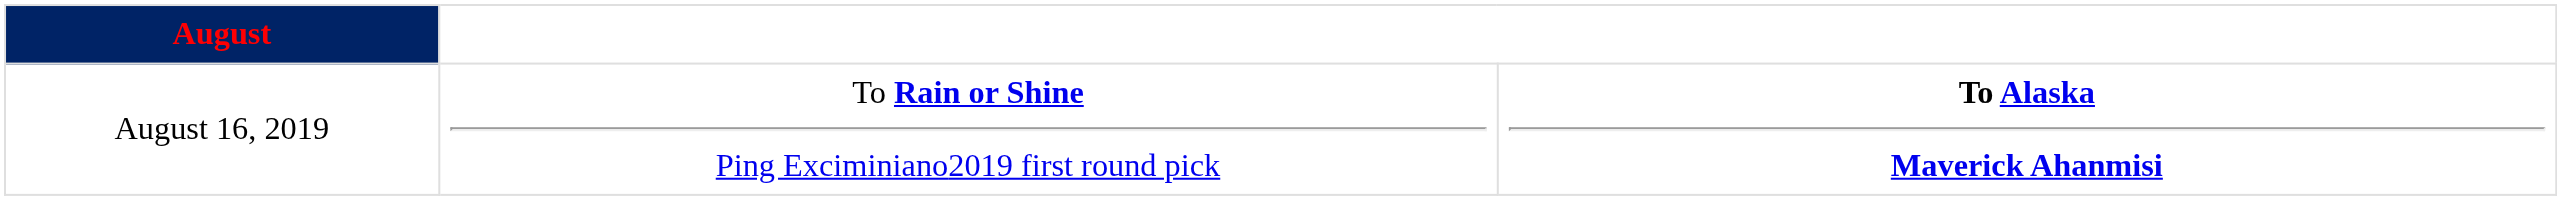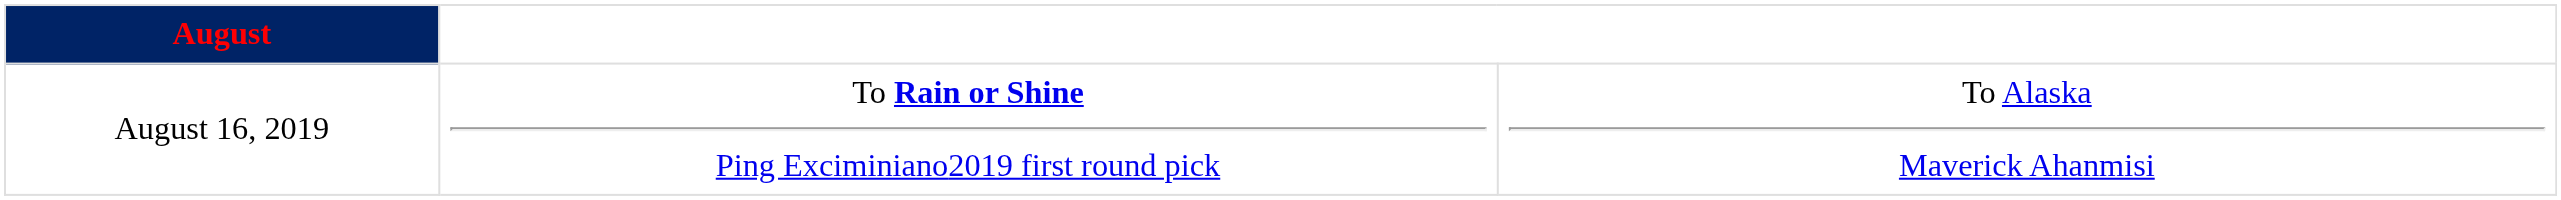(2027, 128) bold -> (2027, 128) normal
